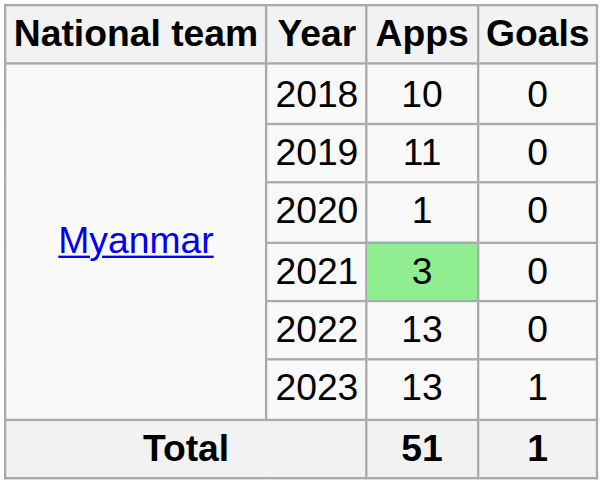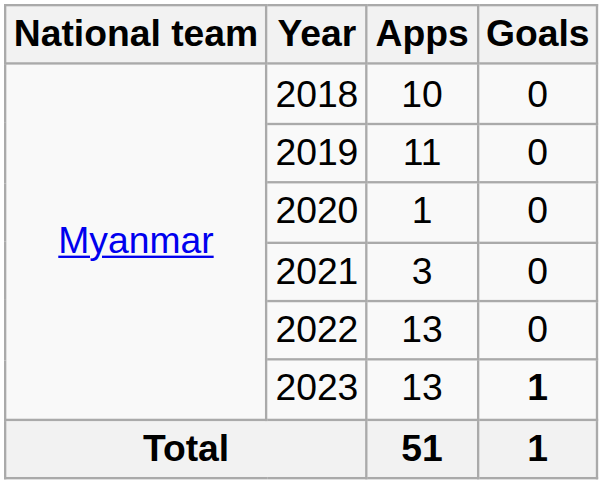(422, 270) lightgreen background -> (422, 270) no background
(538, 388) normal -> (538, 388) bold
